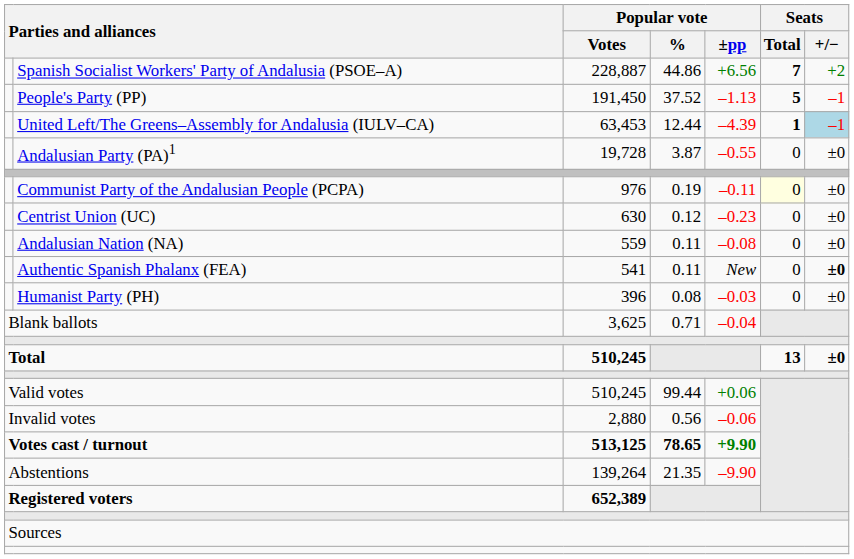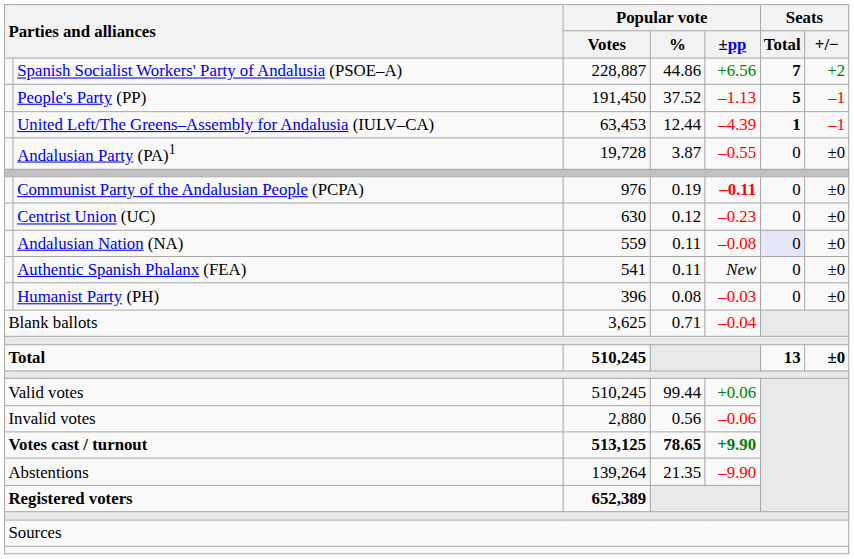(837, 124) lightblue background -> (837, 124) no background
(738, 189) normal -> (738, 189) bold
(796, 189) lightyellow background -> (796, 189) no background
(796, 243) no background -> (796, 243) lavender background
(836, 269) bold -> (836, 269) normal
